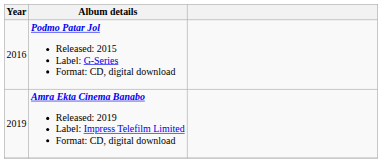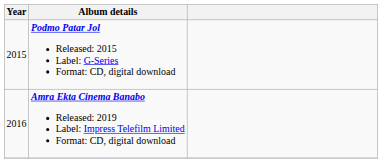(17, 54) 2016 -> (17, 54) 2015
(17, 123) 2019 -> (17, 123) 2016
